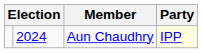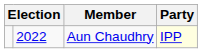(31, 36) 2024 -> (31, 36) 2022
